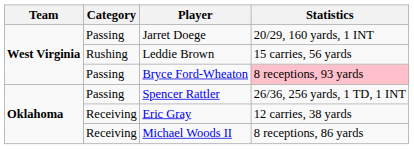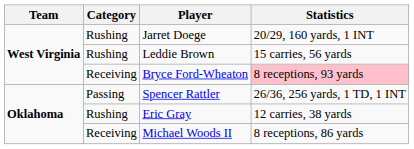(105, 34) Passing -> (107, 34) Rushing
(105, 74) Passing -> (111, 74) Receiving
(111, 113) Receiving -> (107, 113) Rushing
